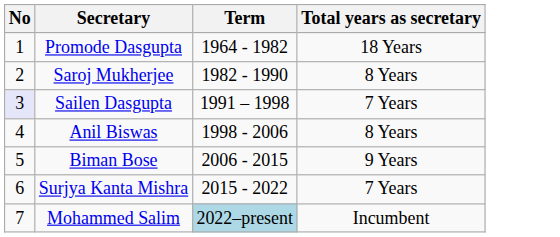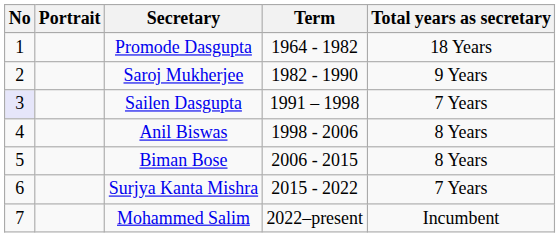+ column: (70, 18)
(391, 75) 8 Years -> (461, 75) 9 Years
(391, 160) 9 Years -> (461, 160) 8 Years
(245, 217) lightblue background -> (315, 217) no background
